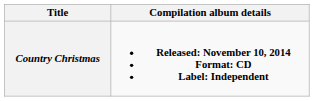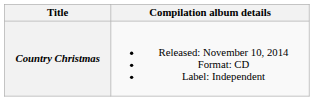(210, 65) bold -> (210, 65) normal
